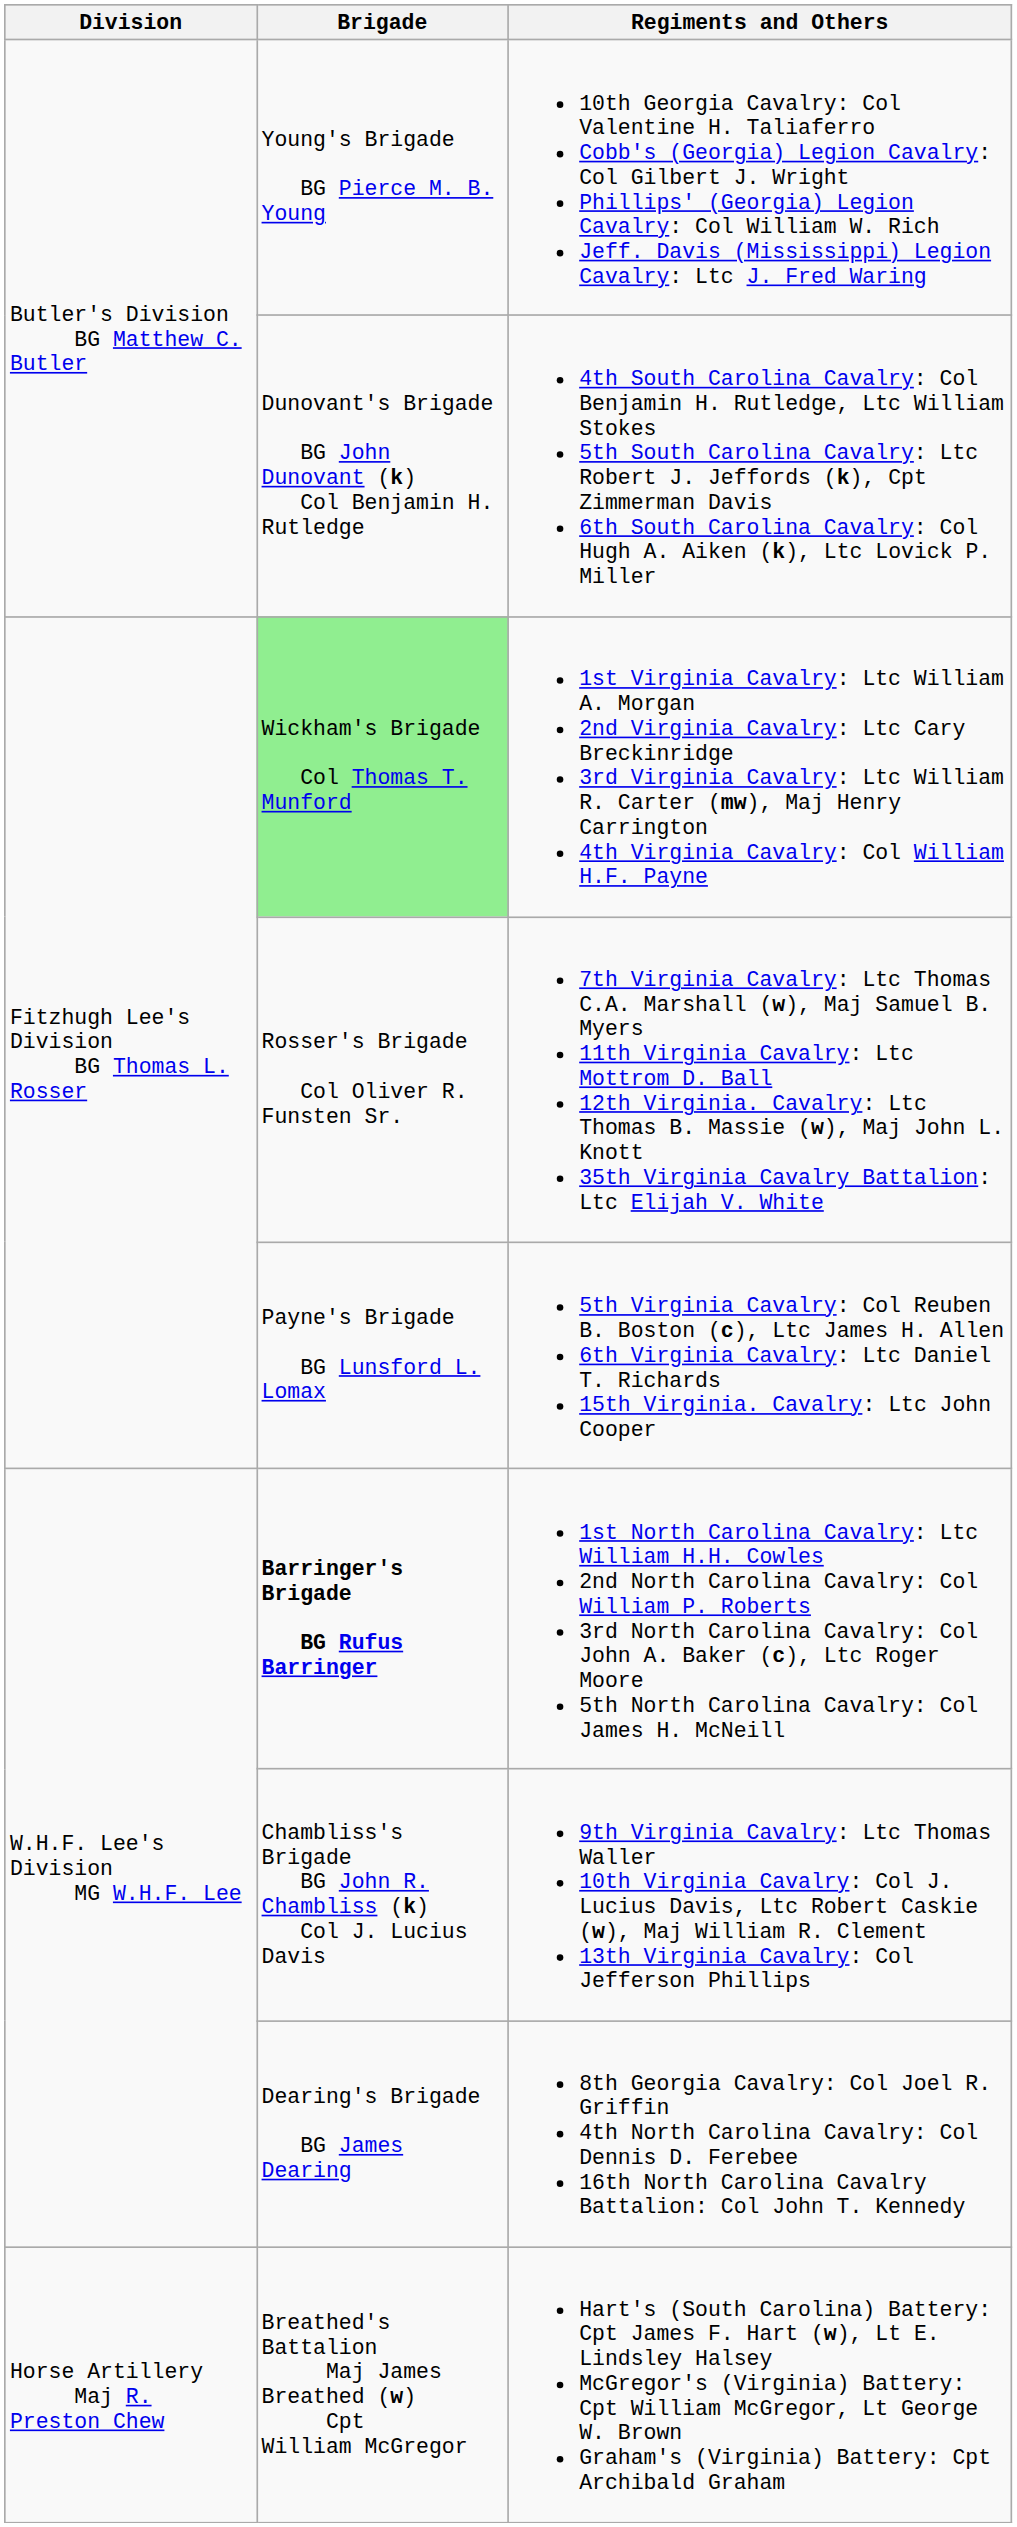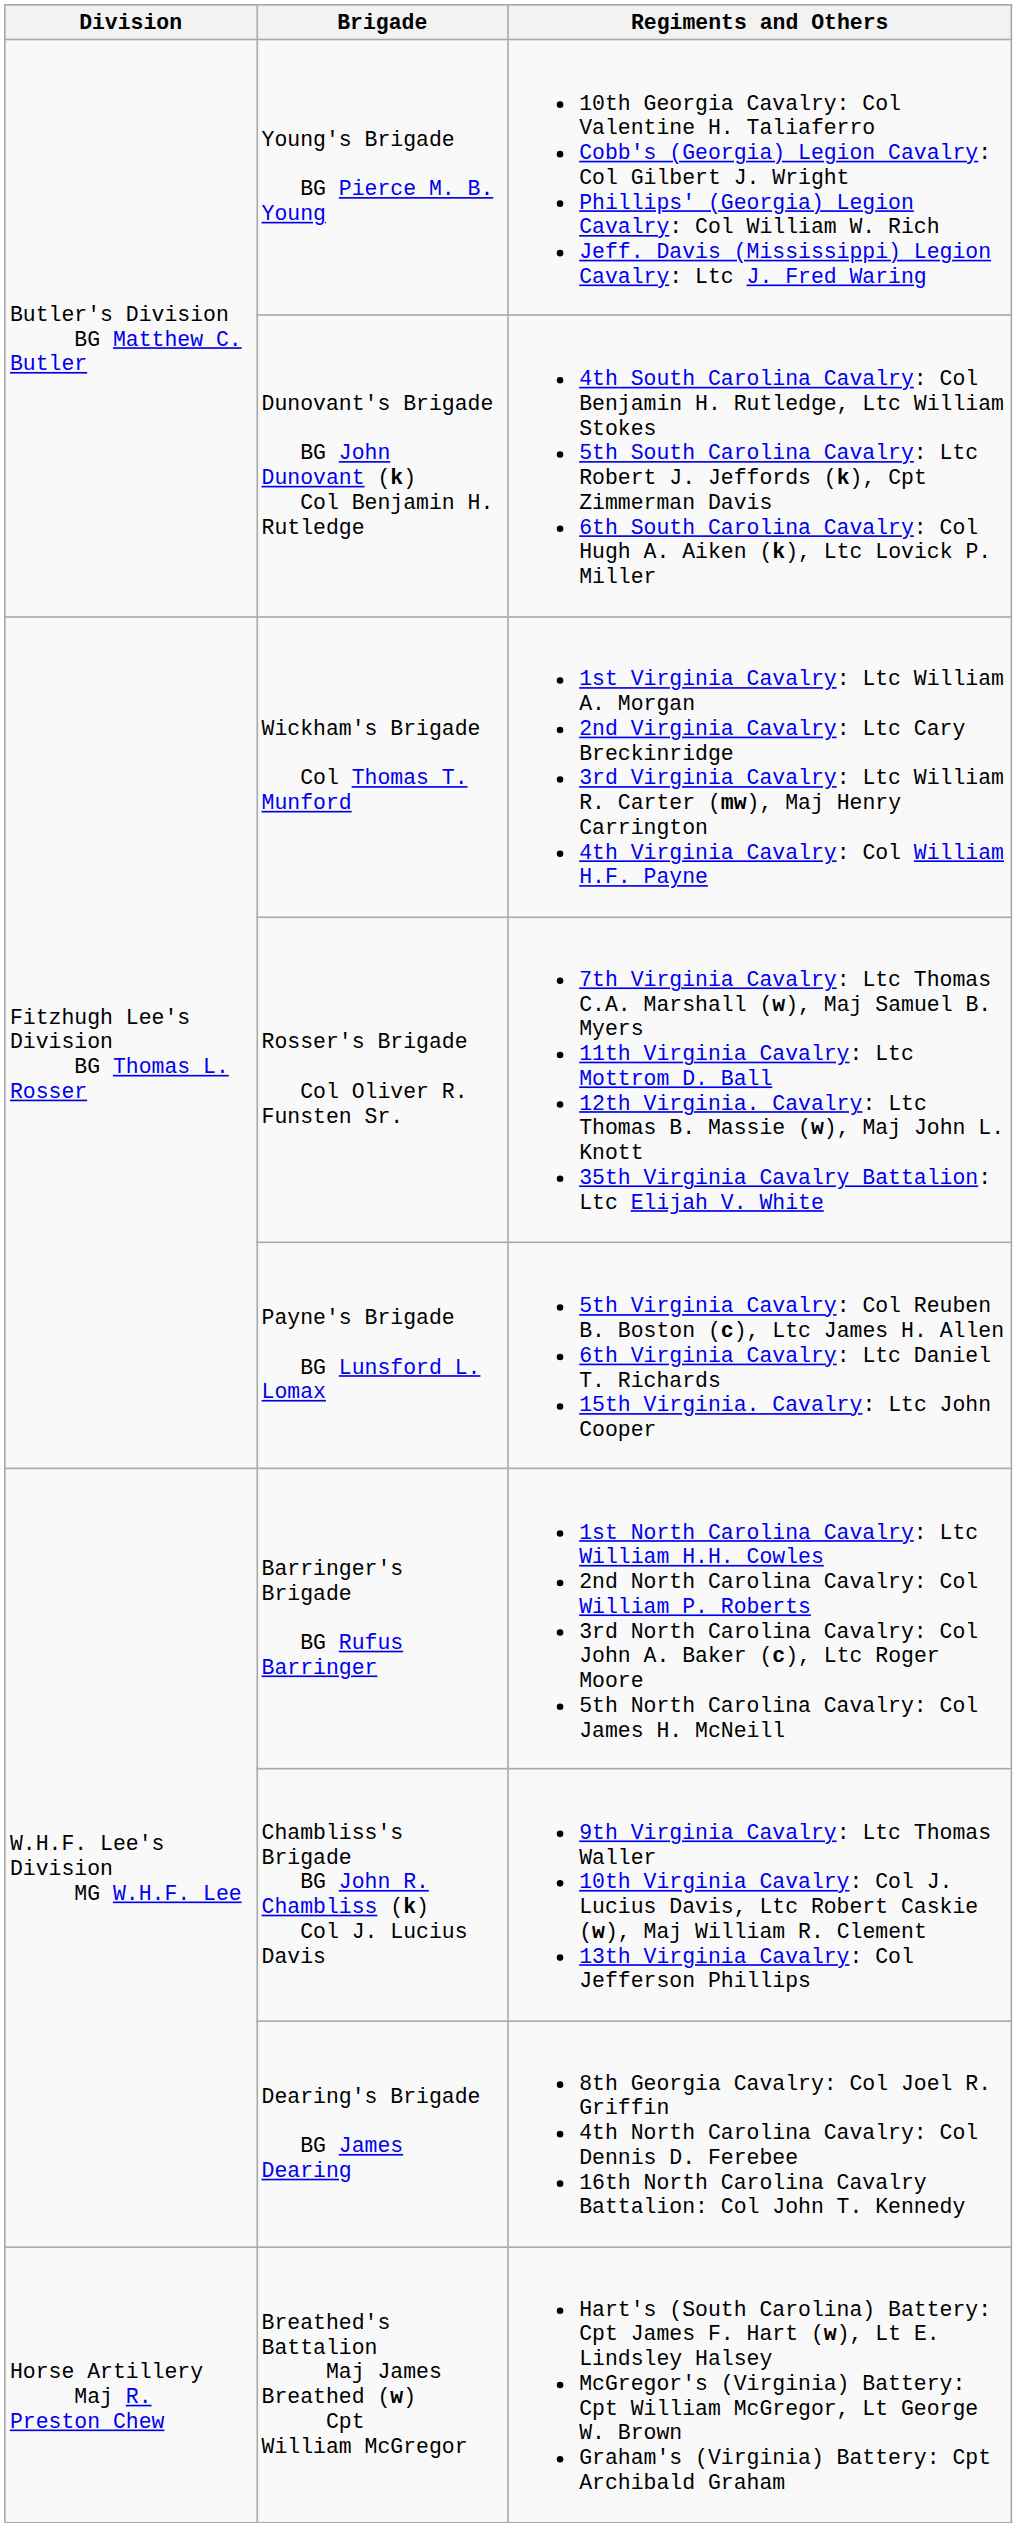(371, 767) lightgreen background -> (371, 767) no background
(332, 1619) bold -> (332, 1619) normal
